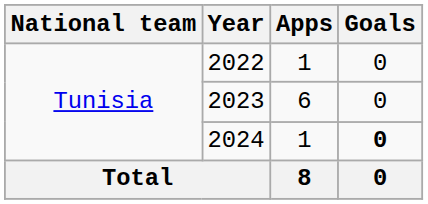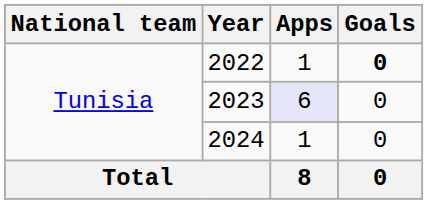(380, 63) normal -> (380, 63) bold
(305, 102) no background -> (305, 102) lavender background
(380, 141) bold -> (380, 141) normal
